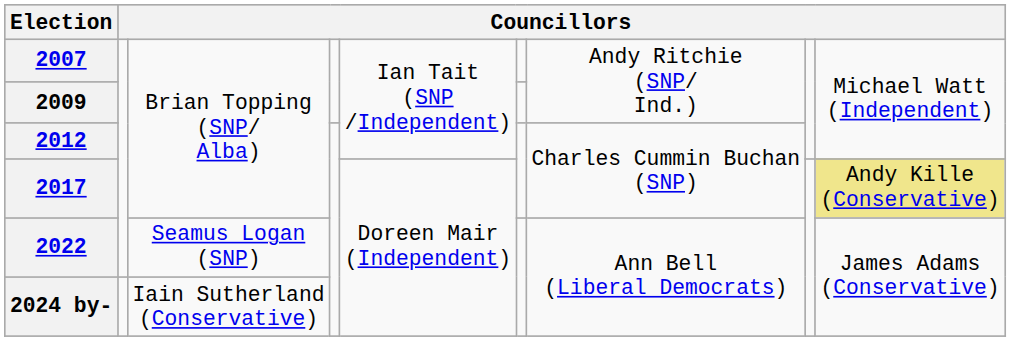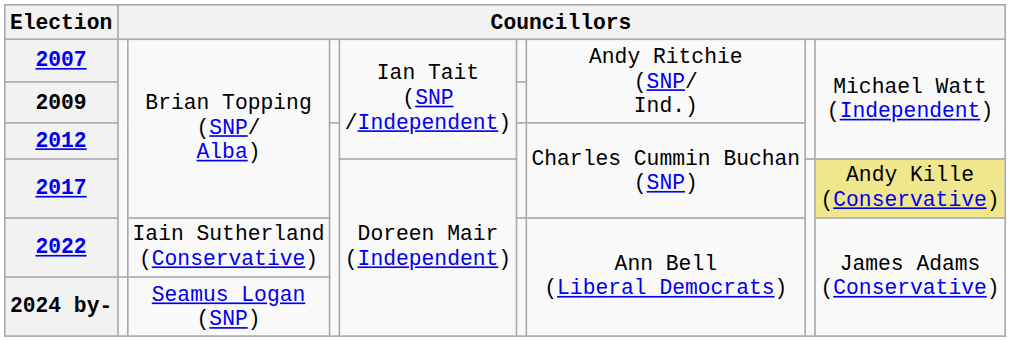(229, 247) Seamus Logan (SNP) -> (229, 247) Iain Sutherland (Conservative)
(229, 307) Iain Sutherland (Conservative) -> (229, 307) Seamus Logan (SNP)
